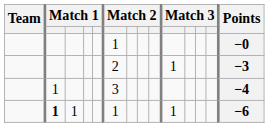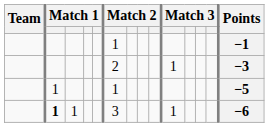(242, 44) −0 -> (242, 44) −1
(115, 89) 3 -> (115, 89) 1
(242, 89) −4 -> (242, 89) −5
(115, 111) 1 -> (115, 111) 3
